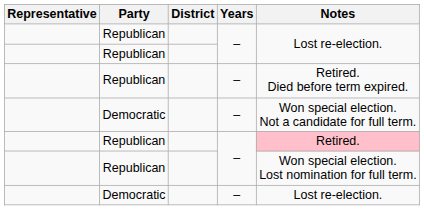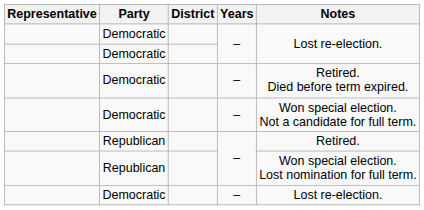(134, 34) Republican -> (134, 34) Democratic
(134, 53) Republican -> (134, 53) Democratic
(134, 80) Republican -> (134, 80) Democratic
(338, 141) pink background -> (338, 141) no background
